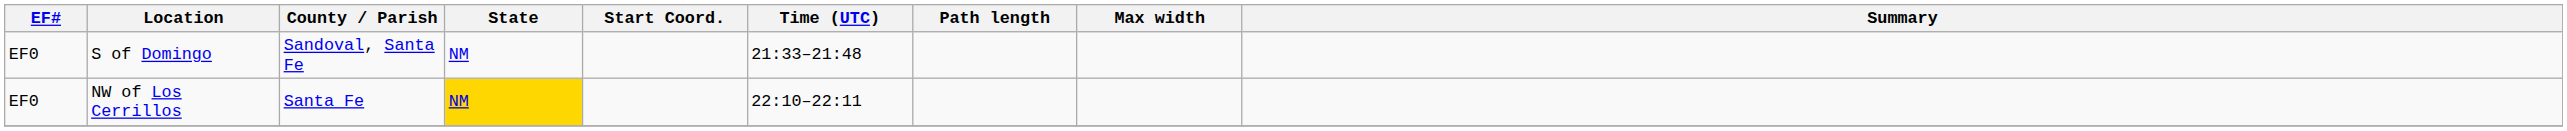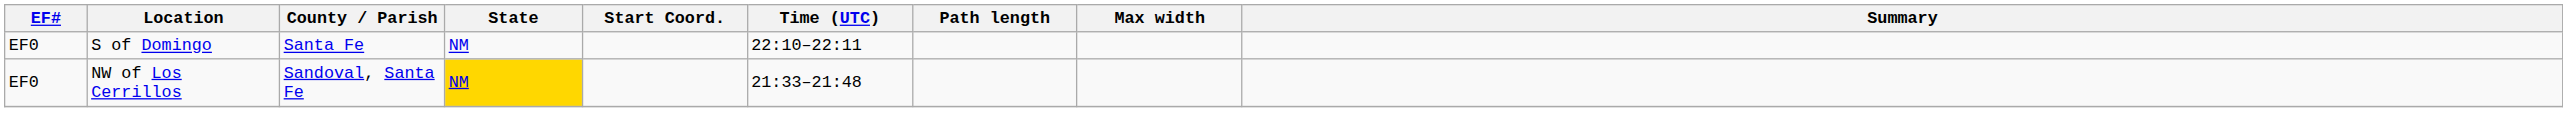(359, 55) Sandoval, Santa Fe -> (324, 46) Santa Fe
(807, 55) 21:33–21:48 -> (807, 46) 22:10–22:11
(324, 102) Santa Fe -> (359, 83) Sandoval, Santa Fe
(807, 102) 22:10–22:11 -> (807, 83) 21:33–21:48
